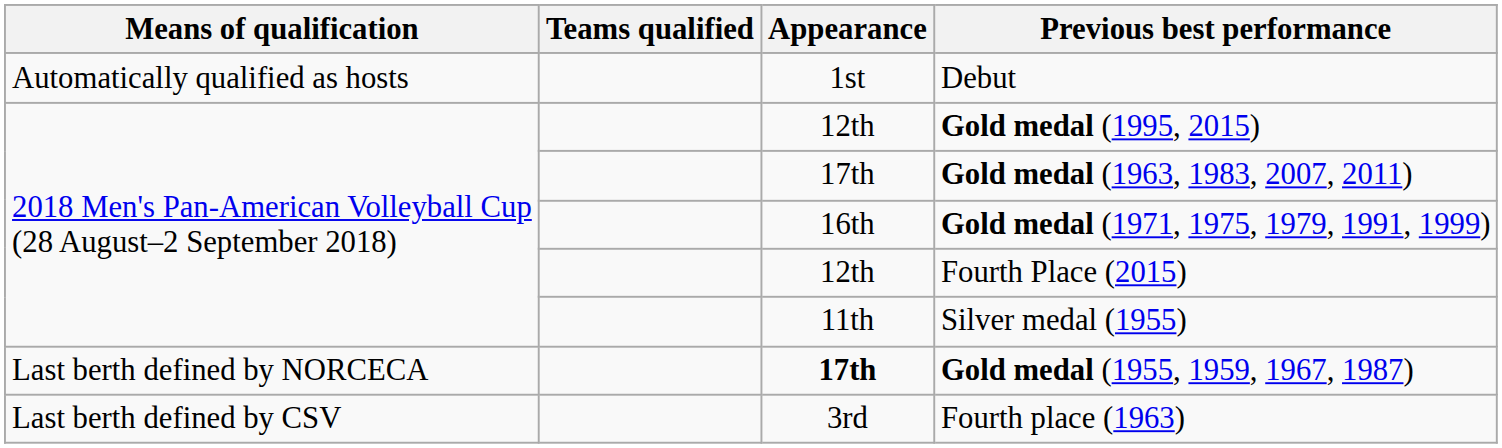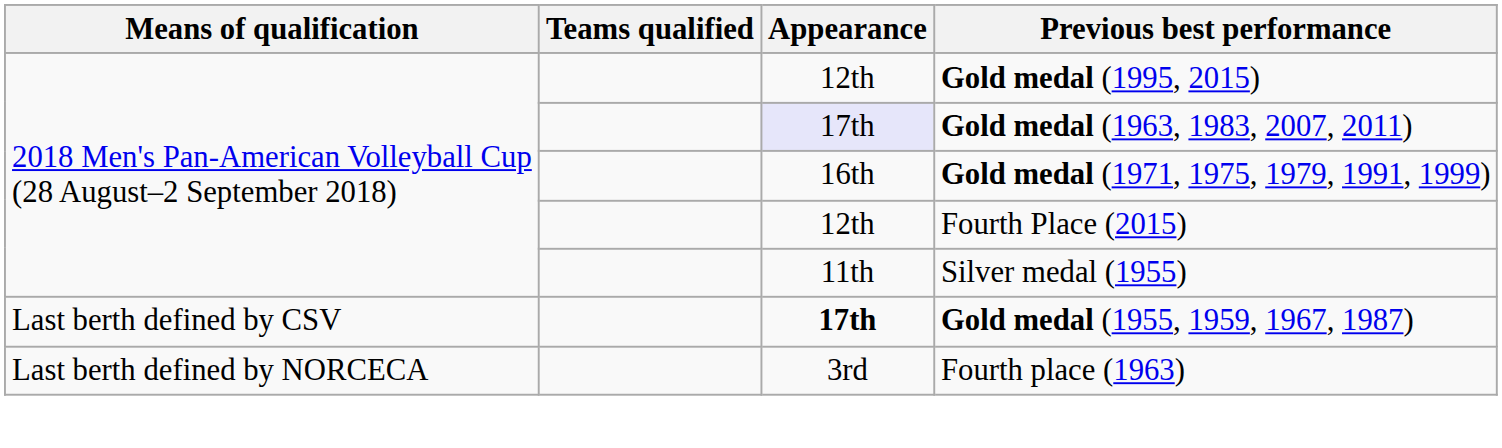- row: (979, 77)
(847, 175) no background -> (847, 126) lavender background
(220, 369) Last berth defined by NORCECA -> (177, 321) Last berth defined by CSV
(177, 418) Last berth defined by CSV -> (220, 369) Last berth defined by NORCECA
